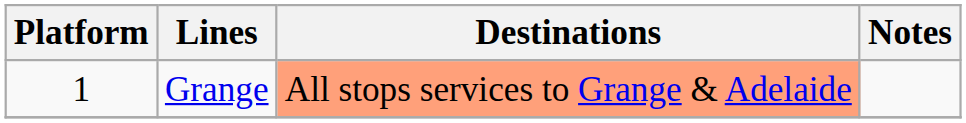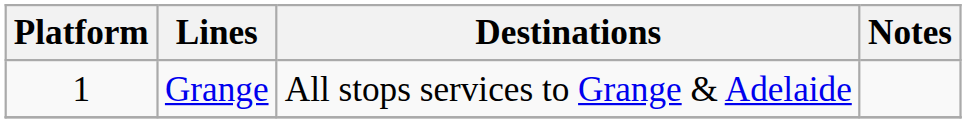(568, 88) lightsalmon background -> (568, 88) no background
